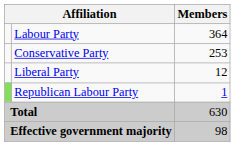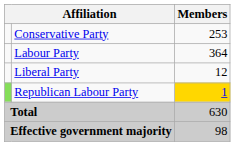rows swapped: (47, 33) <-> (61, 53)
(224, 92) no background -> (224, 92) gold background
